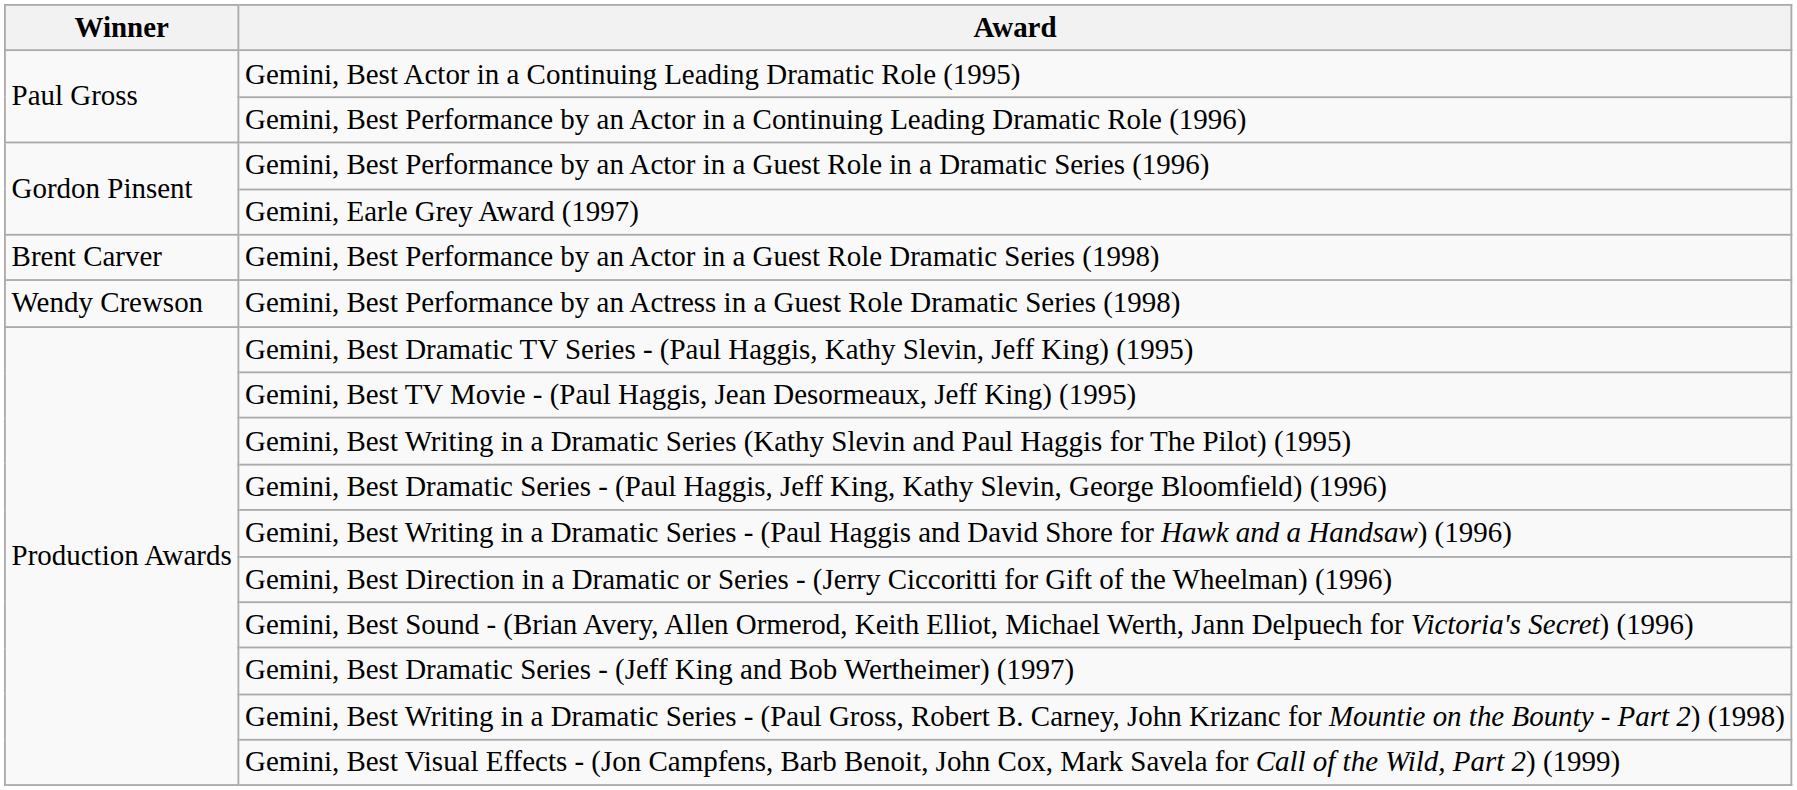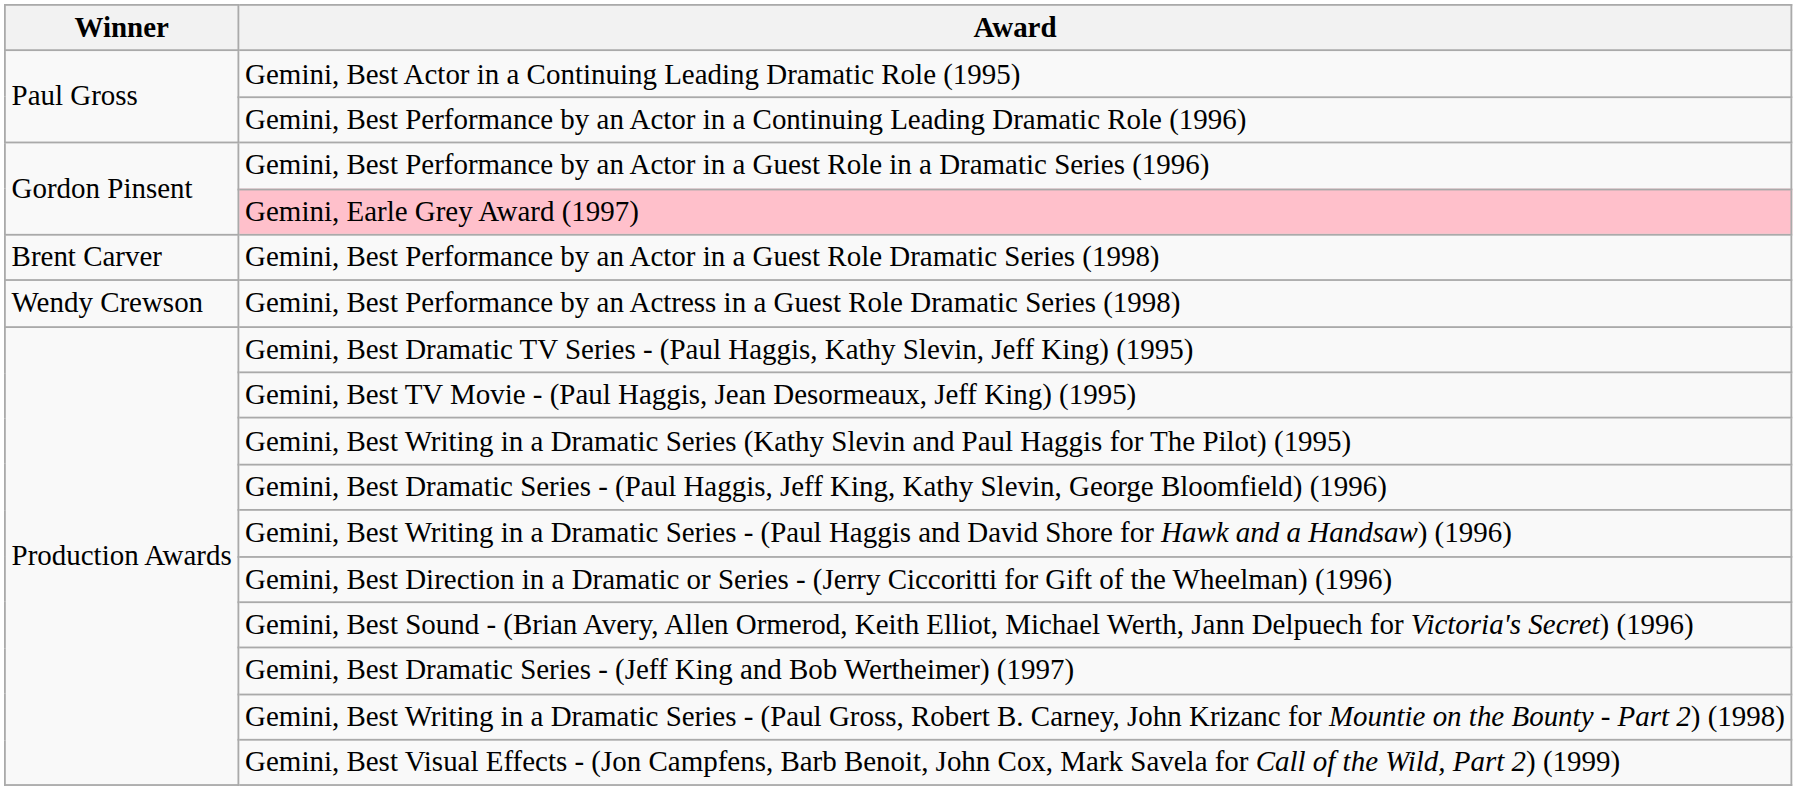(442, 211) no background -> (442, 211) pink background
